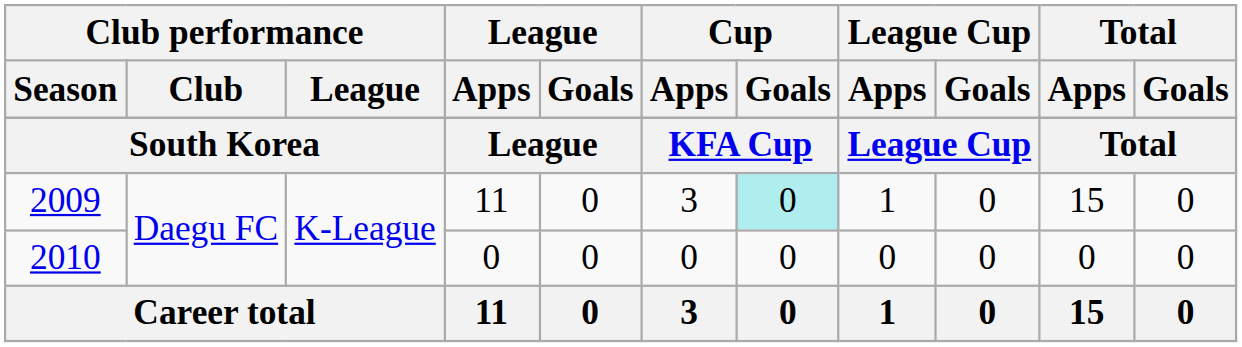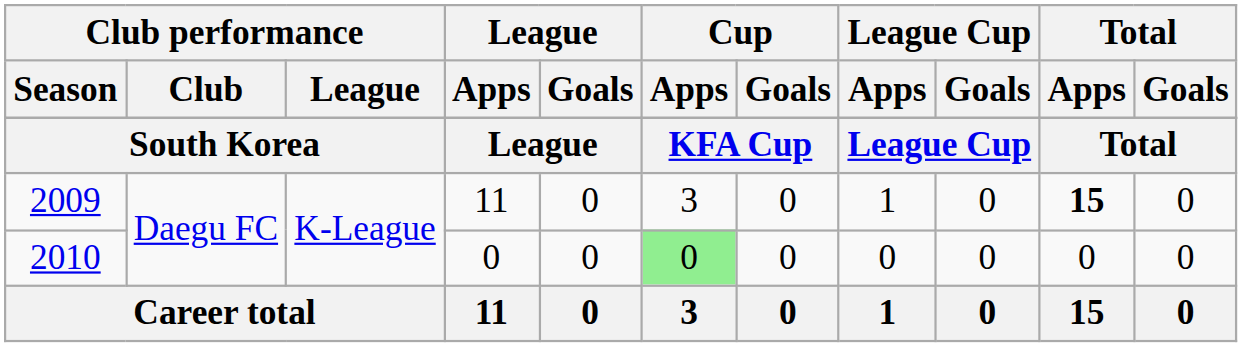(788, 200) paleturquoise background -> (788, 200) no background
(1087, 200) normal -> (1087, 200) bold
(689, 256) no background -> (689, 256) lightgreen background
